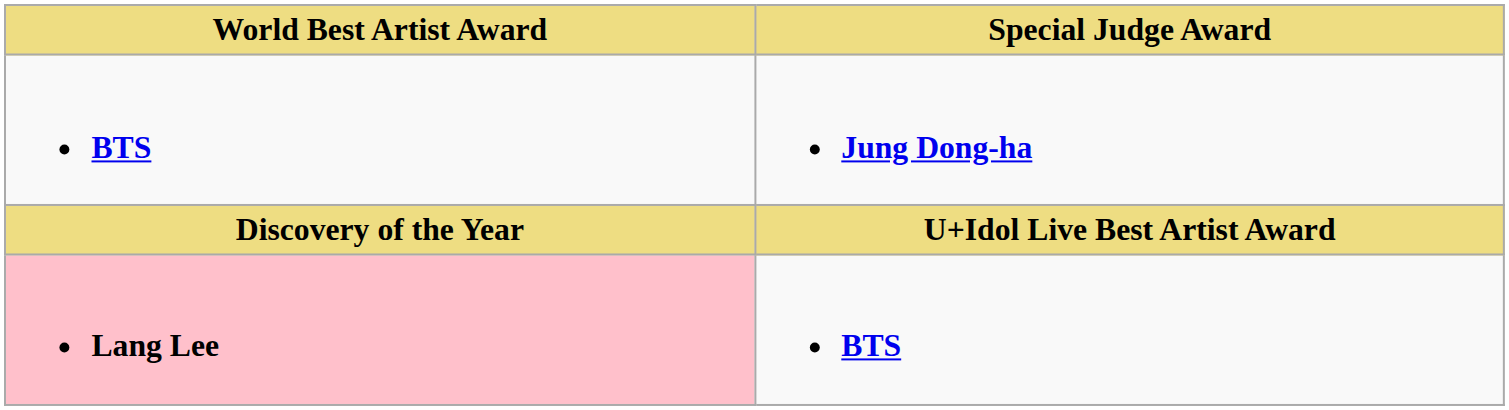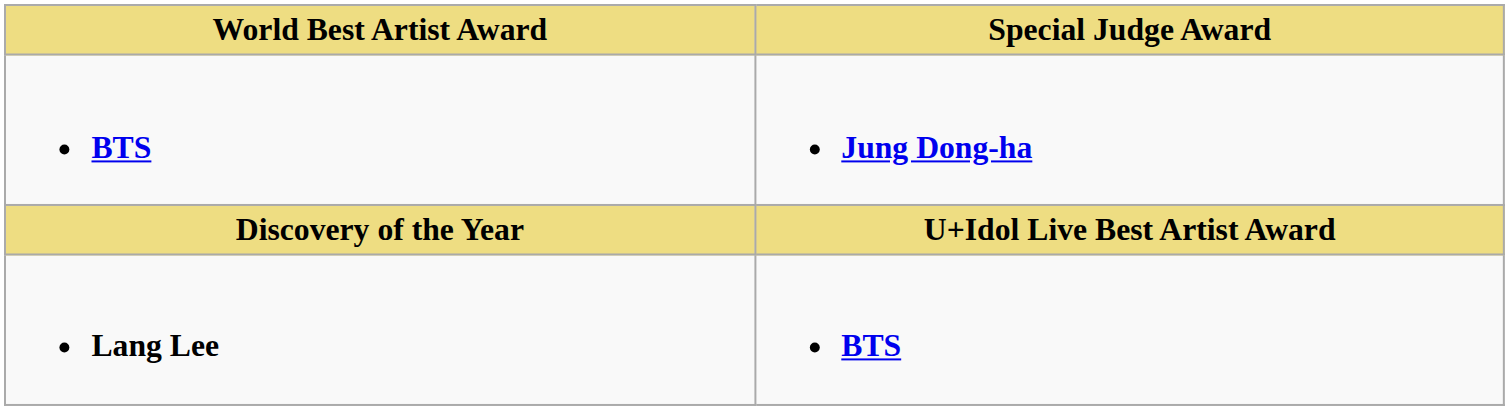(380, 347) pink background -> (380, 347) no background
